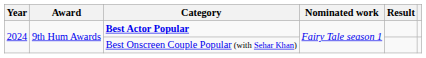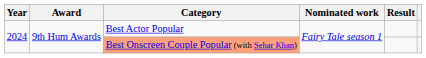(147, 28) bold -> (145, 28) normal
(201, 45) no background -> (201, 45) lightsalmon background
